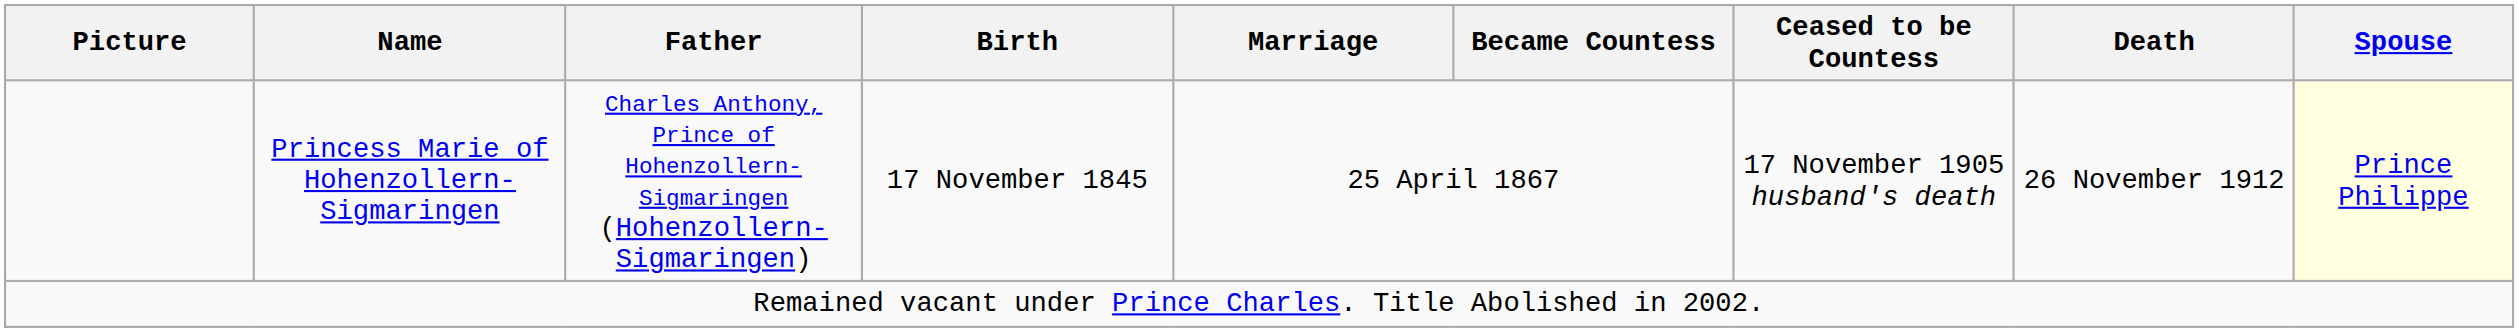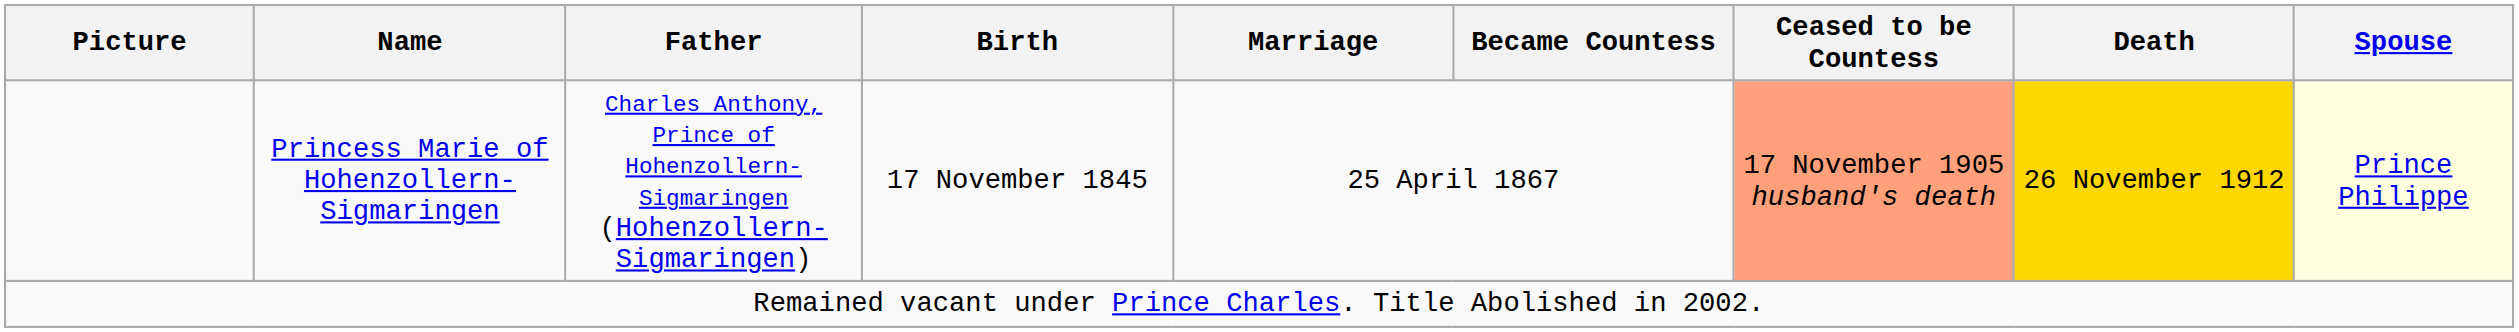(1874, 181) no background -> (1874, 181) lightsalmon background
(2154, 181) no background -> (2154, 181) gold background
